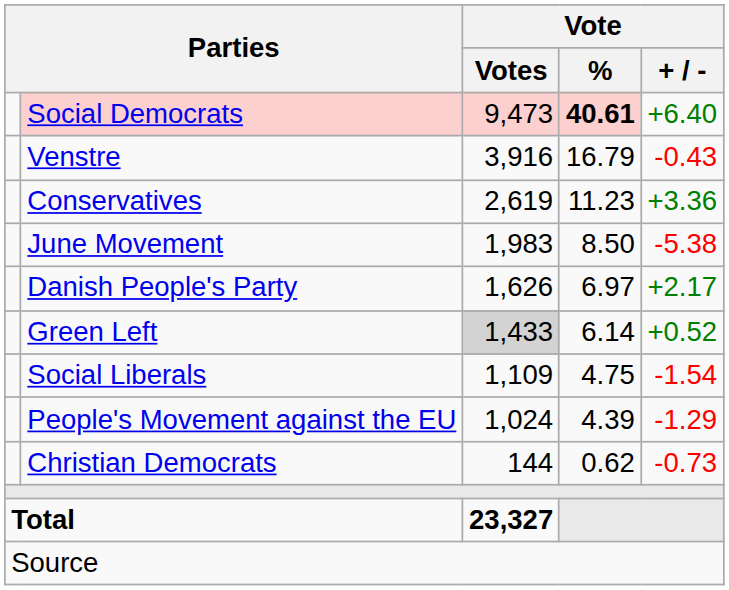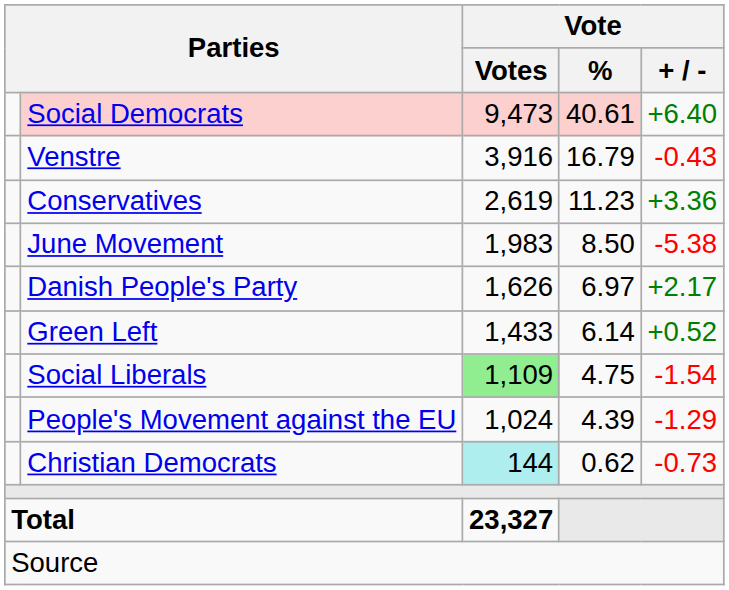(600, 113) bold -> (600, 113) normal
(519, 331) lightgrey background -> (519, 331) no background
(519, 375) no background -> (519, 375) lightgreen background
(530, 462) no background -> (530, 462) paleturquoise background
